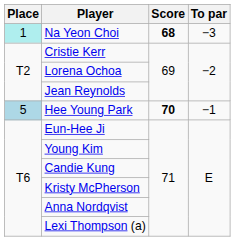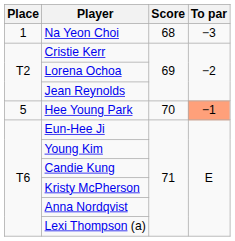(23, 33) paleturquoise background -> (23, 33) no background
(168, 33) bold -> (168, 33) normal
(23, 110) lightblue background -> (23, 110) no background
(168, 110) bold -> (168, 110) normal
(209, 110) no background -> (209, 110) lightsalmon background
